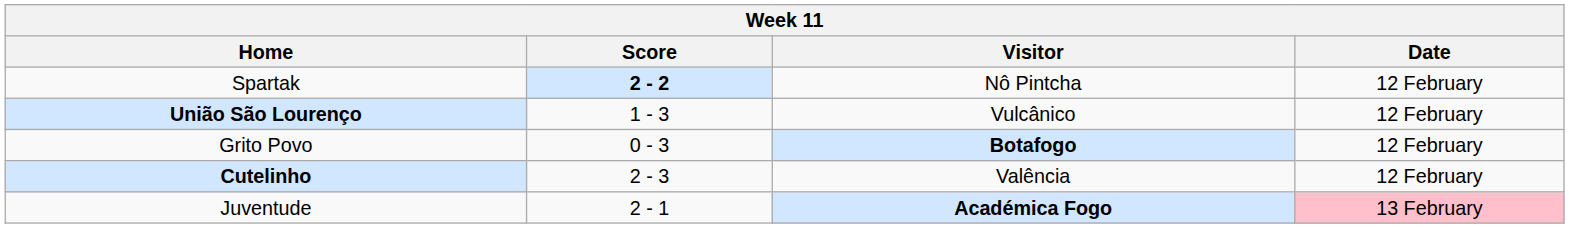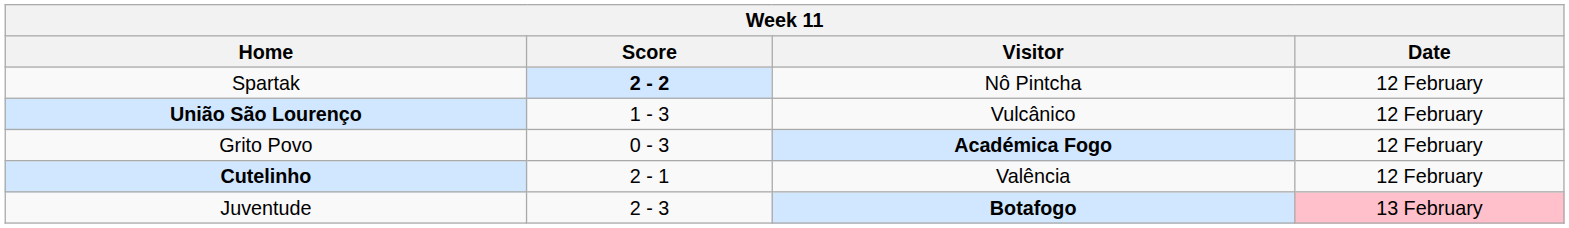(1033, 146) Botafogo -> (1033, 146) Académica Fogo
(650, 177) 2 - 3 -> (650, 177) 2 - 1
(650, 208) 2 - 1 -> (650, 208) 2 - 3
(1033, 208) Académica Fogo -> (1033, 208) Botafogo
